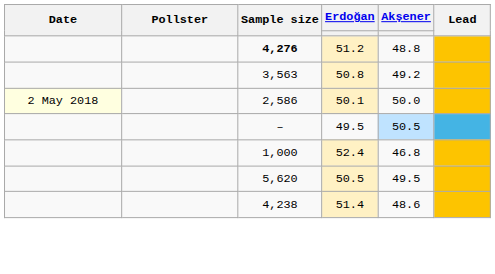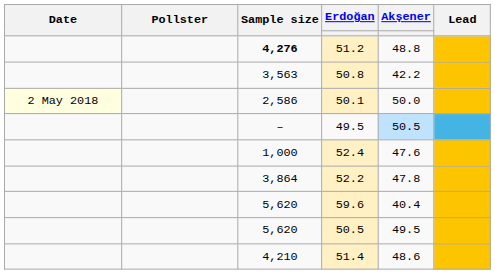(406, 75) 49.2 -> (406, 75) 42.2
(406, 152) 46.8 -> (406, 152) 47.6
+ row: (350, 178)
+ row: (350, 204)
(280, 204) 4,238 -> (280, 256) 4,210
